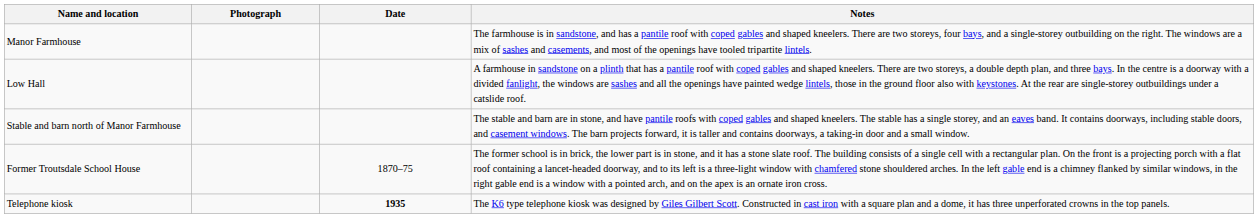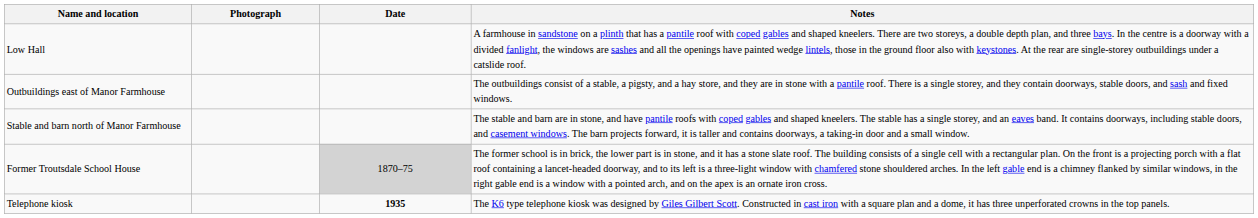- row: (44, 41)
+ row: (86, 91)
(395, 169) no background -> (395, 169) lightgrey background
